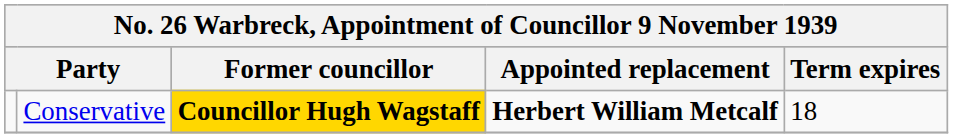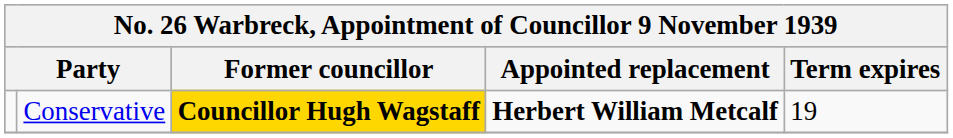(804, 111) 18 -> (804, 111) 19
